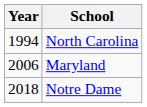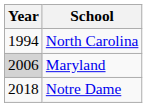(23, 65) no background -> (23, 65) lightgrey background
